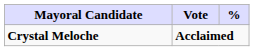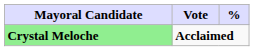(53, 35) no background -> (53, 35) lightgreen background
